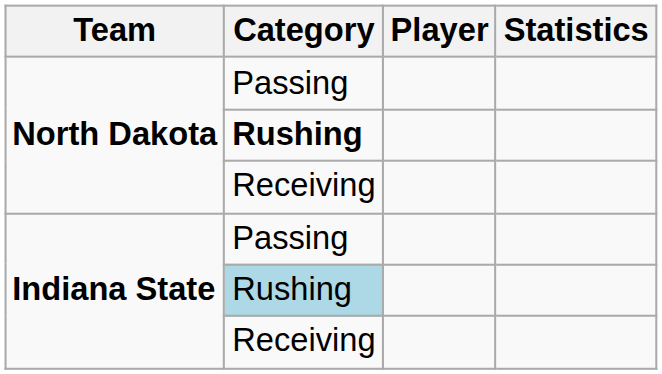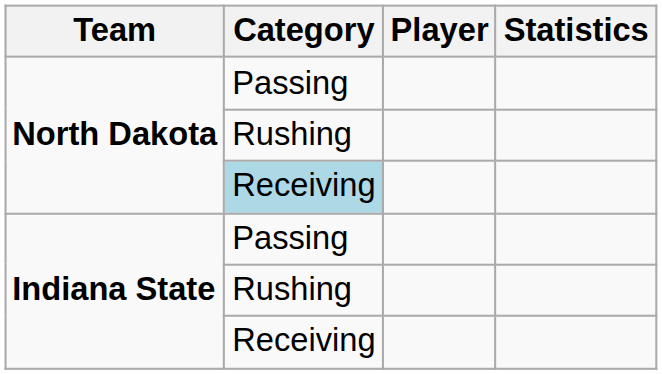(297, 134) bold -> (292, 134) normal
(304, 186) no background -> (304, 186) lightblue background
(292, 289) lightblue background -> (292, 289) no background
